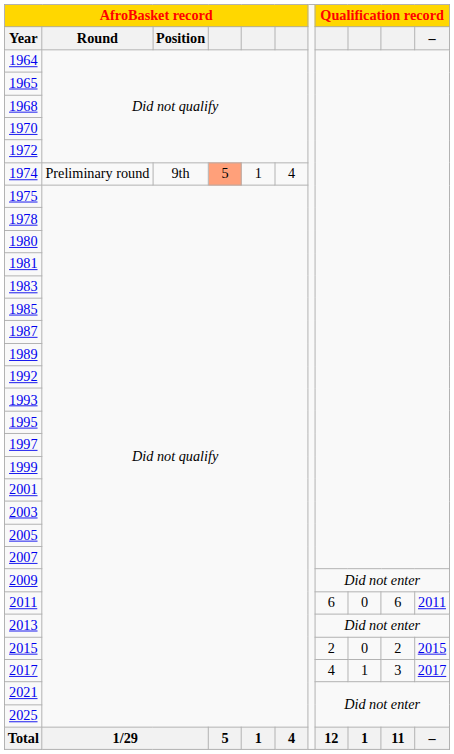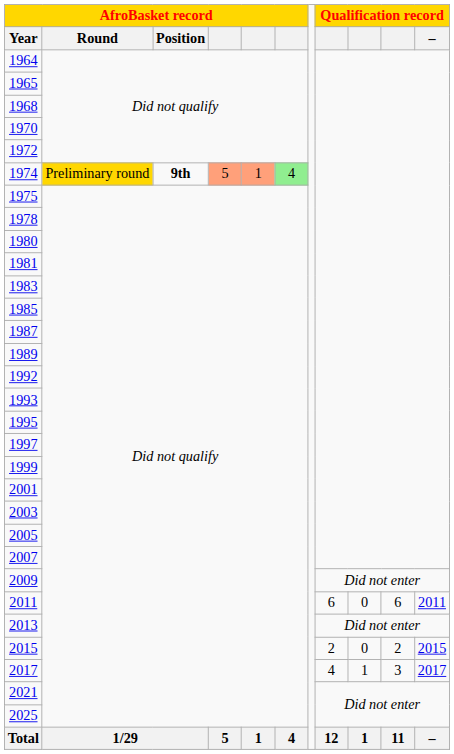(97, 173) no background -> (97, 173) gold background
(181, 173) normal -> (181, 173) bold
(258, 173) no background -> (258, 173) lightsalmon background
(292, 173) no background -> (292, 173) lightgreen background
